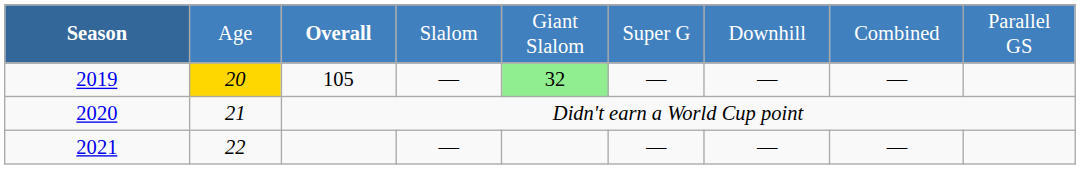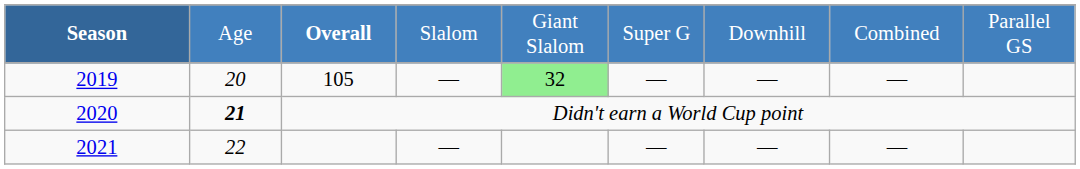(235, 79) gold background -> (235, 79) no background
(235, 113) normal -> (235, 113) bold
